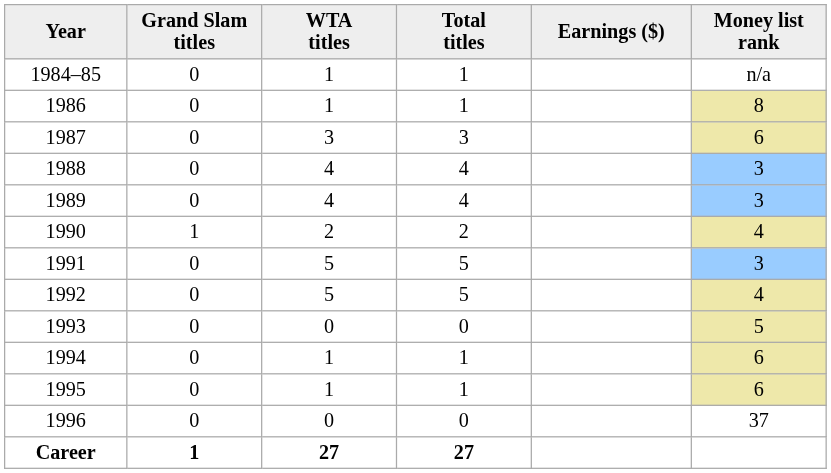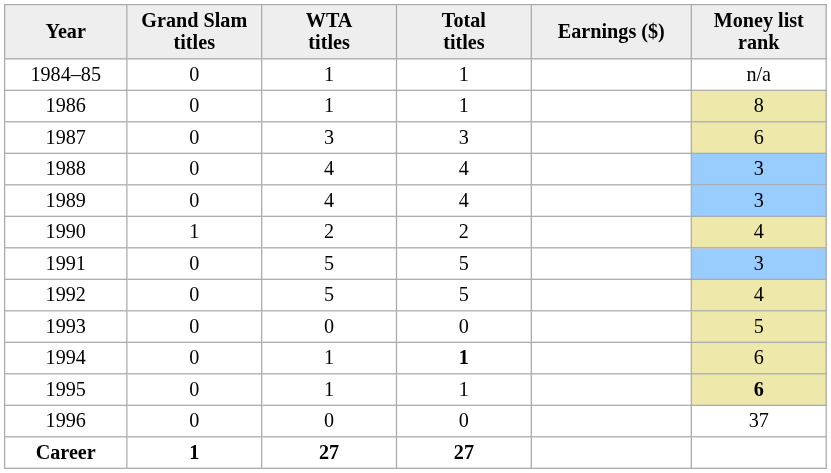(464, 357) normal -> (464, 357) bold
(759, 389) normal -> (759, 389) bold
